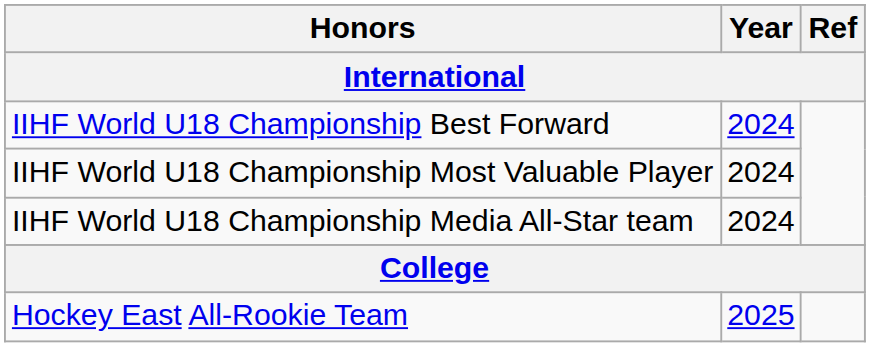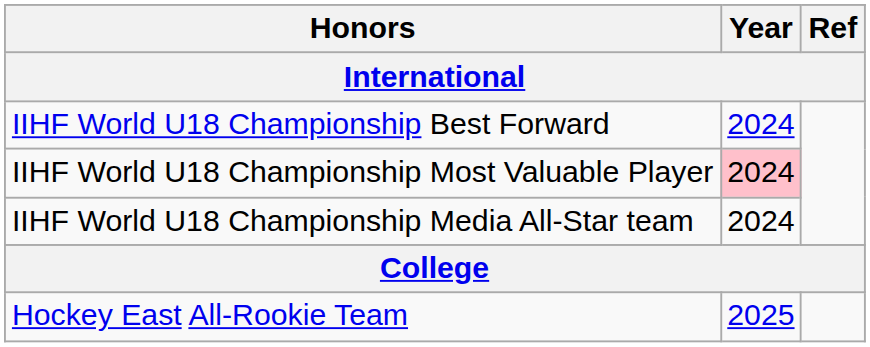(761, 172) no background -> (761, 172) pink background
